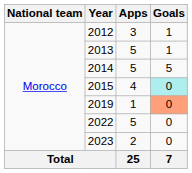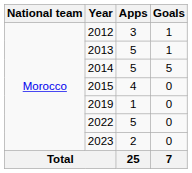(169, 86) paleturquoise background -> (169, 86) no background
(169, 104) lightsalmon background -> (169, 104) no background
